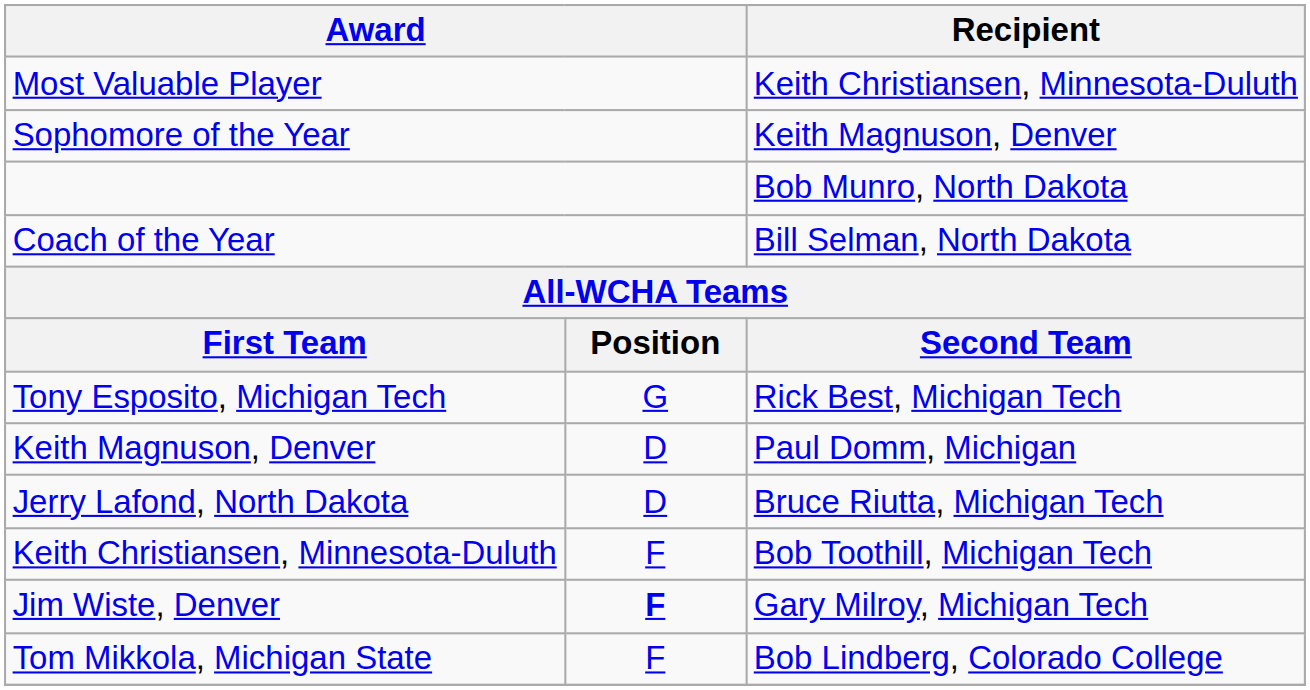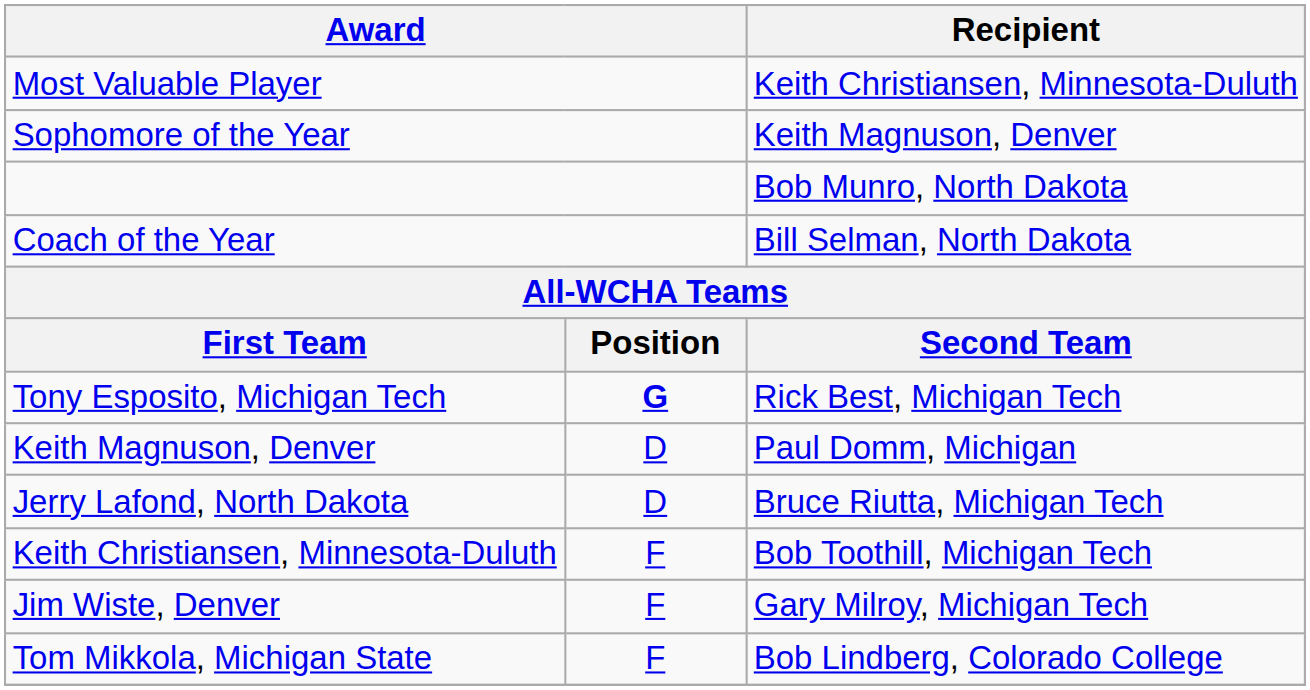(655, 396) normal -> (655, 396) bold
(655, 605) bold -> (655, 605) normal
